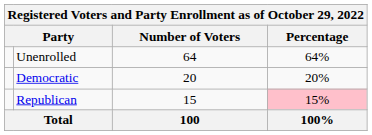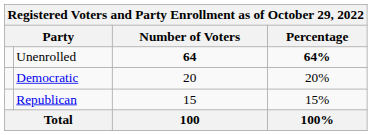(190, 57) normal -> (190, 57) bold
(317, 57) normal -> (317, 57) bold
(317, 99) pink background -> (317, 99) no background
